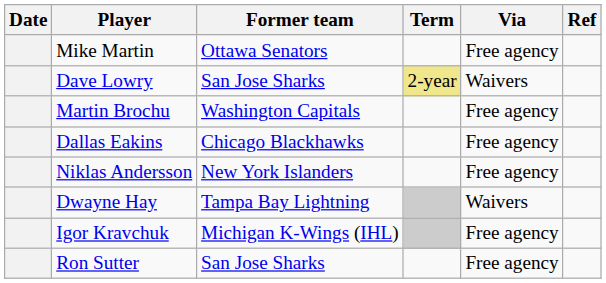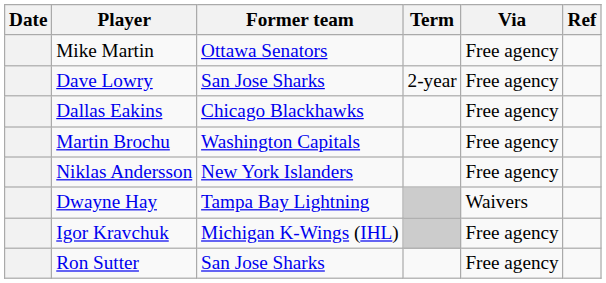(432, 80) khaki background -> (432, 80) no background
(497, 80) Waivers -> (512, 80) Free agency
rows swapped: (109, 141) <-> (113, 111)
